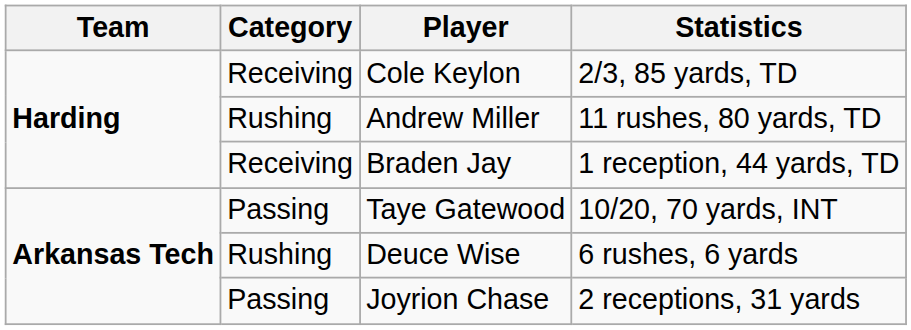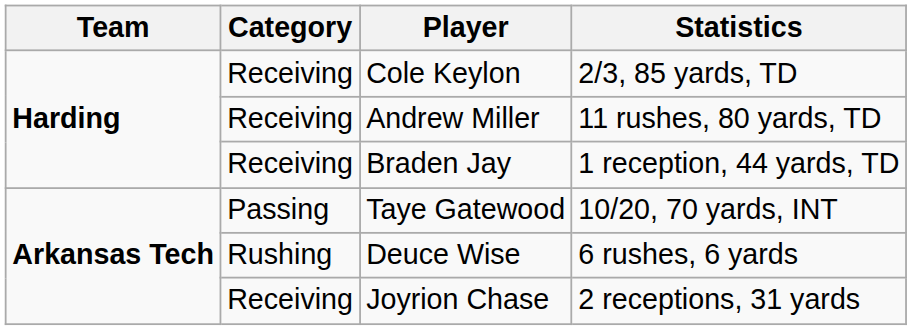(280, 118) Rushing -> (290, 118) Receiving
(278, 300) Passing -> (290, 300) Receiving
